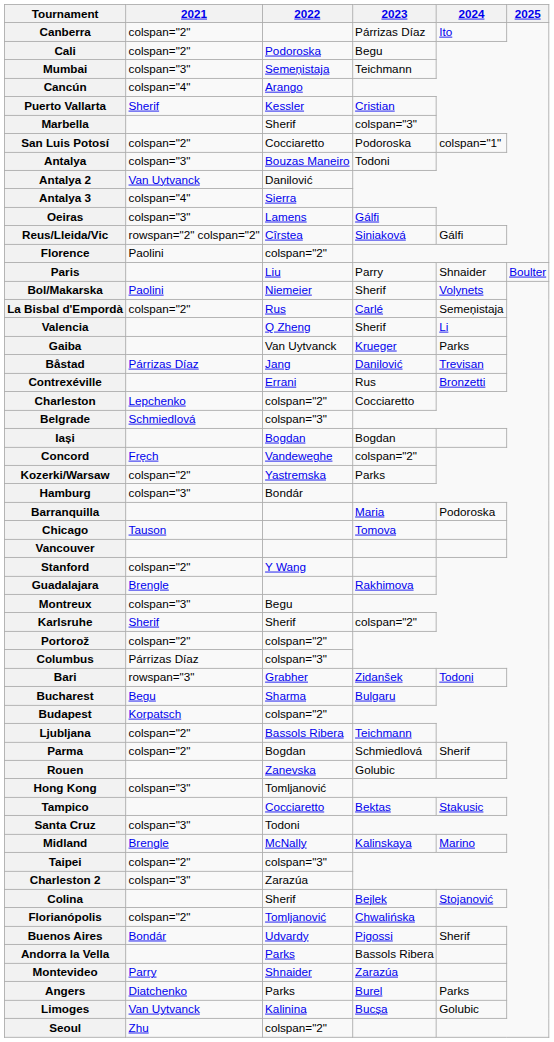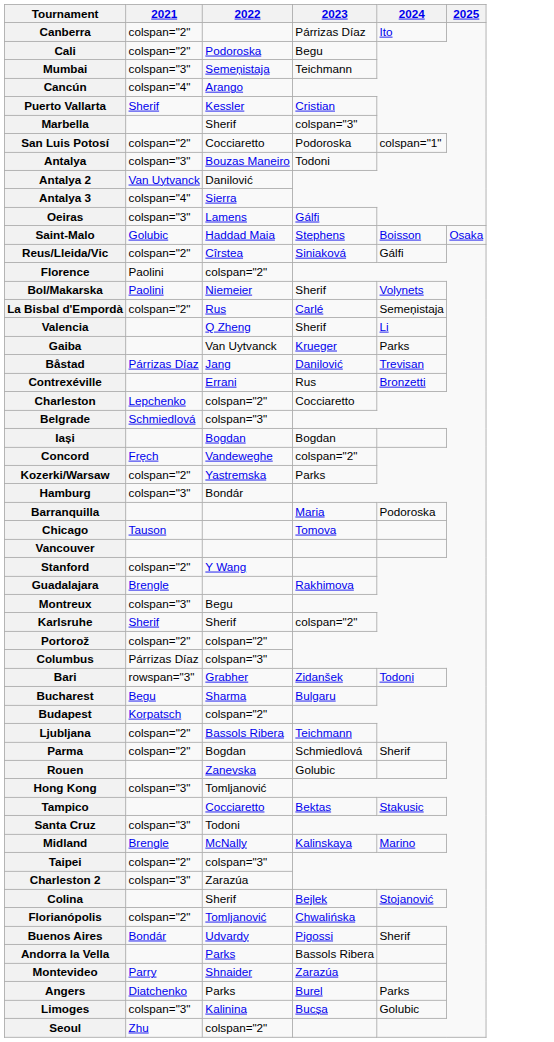+ row: (65, 234)
(194, 234) rowspan="2" colspan="2" -> (160, 253) colspan="2"
- row: (65, 271)
(164, 1009) Van Uytvanck -> (160, 1009) colspan="3"
